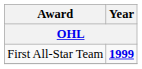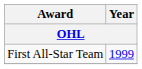(121, 53) bold -> (121, 53) normal
